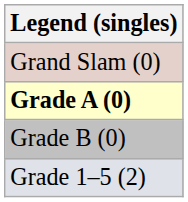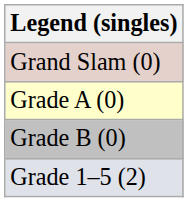(71, 100) bold -> (67, 100) normal
